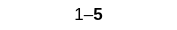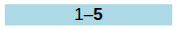(89, 14) no background -> (89, 14) lightblue background
